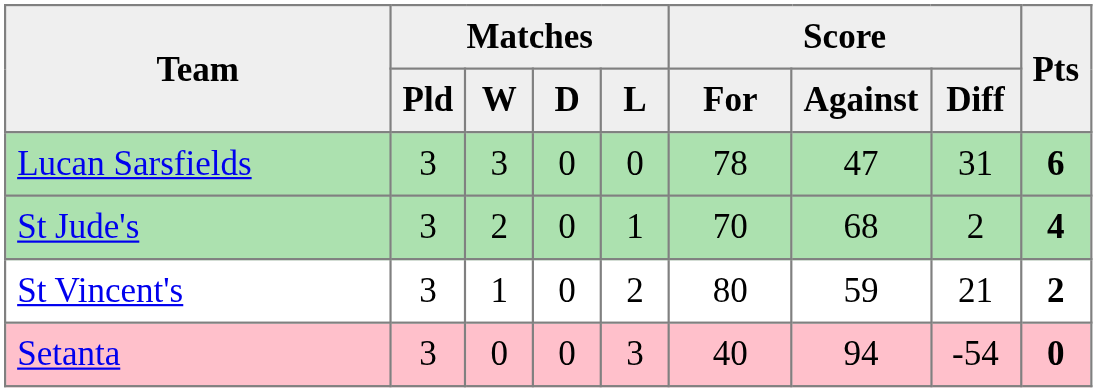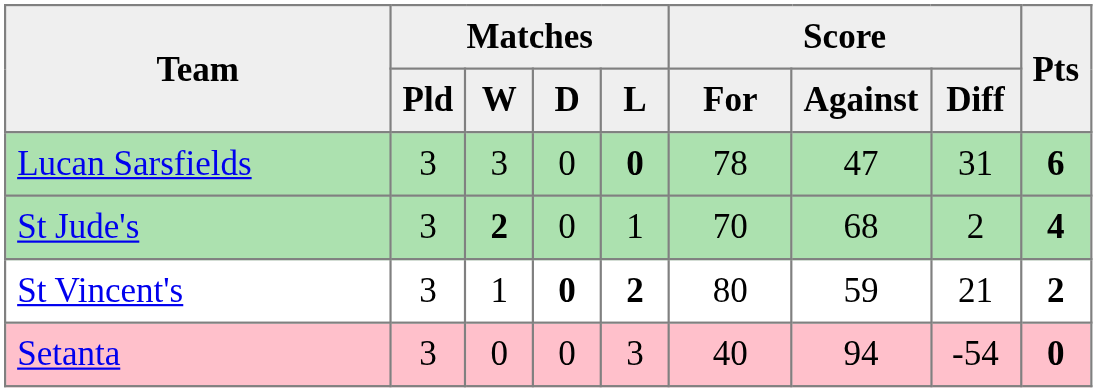(635, 163) normal -> (635, 163) bold
(499, 226) normal -> (499, 226) bold
(567, 290) normal -> (567, 290) bold
(635, 290) normal -> (635, 290) bold
